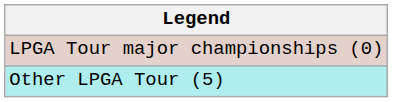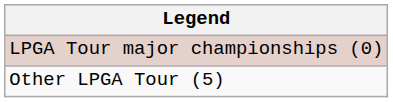(117, 81) paleturquoise background -> (117, 81) no background
